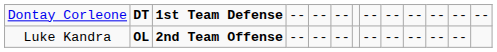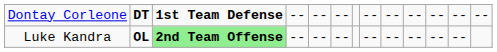(219, 37) no background -> (219, 37) lightgreen background
